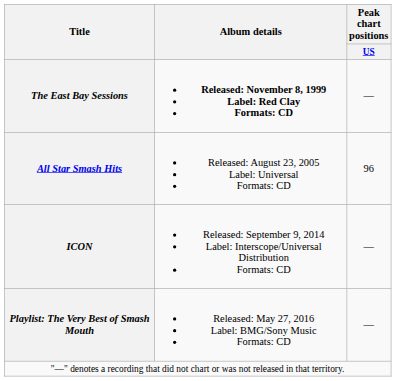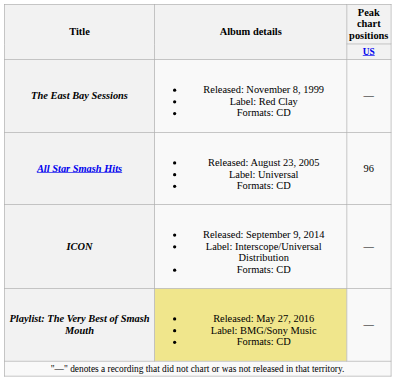(251, 102) bold -> (251, 102) normal
(251, 331) no background -> (251, 331) khaki background
